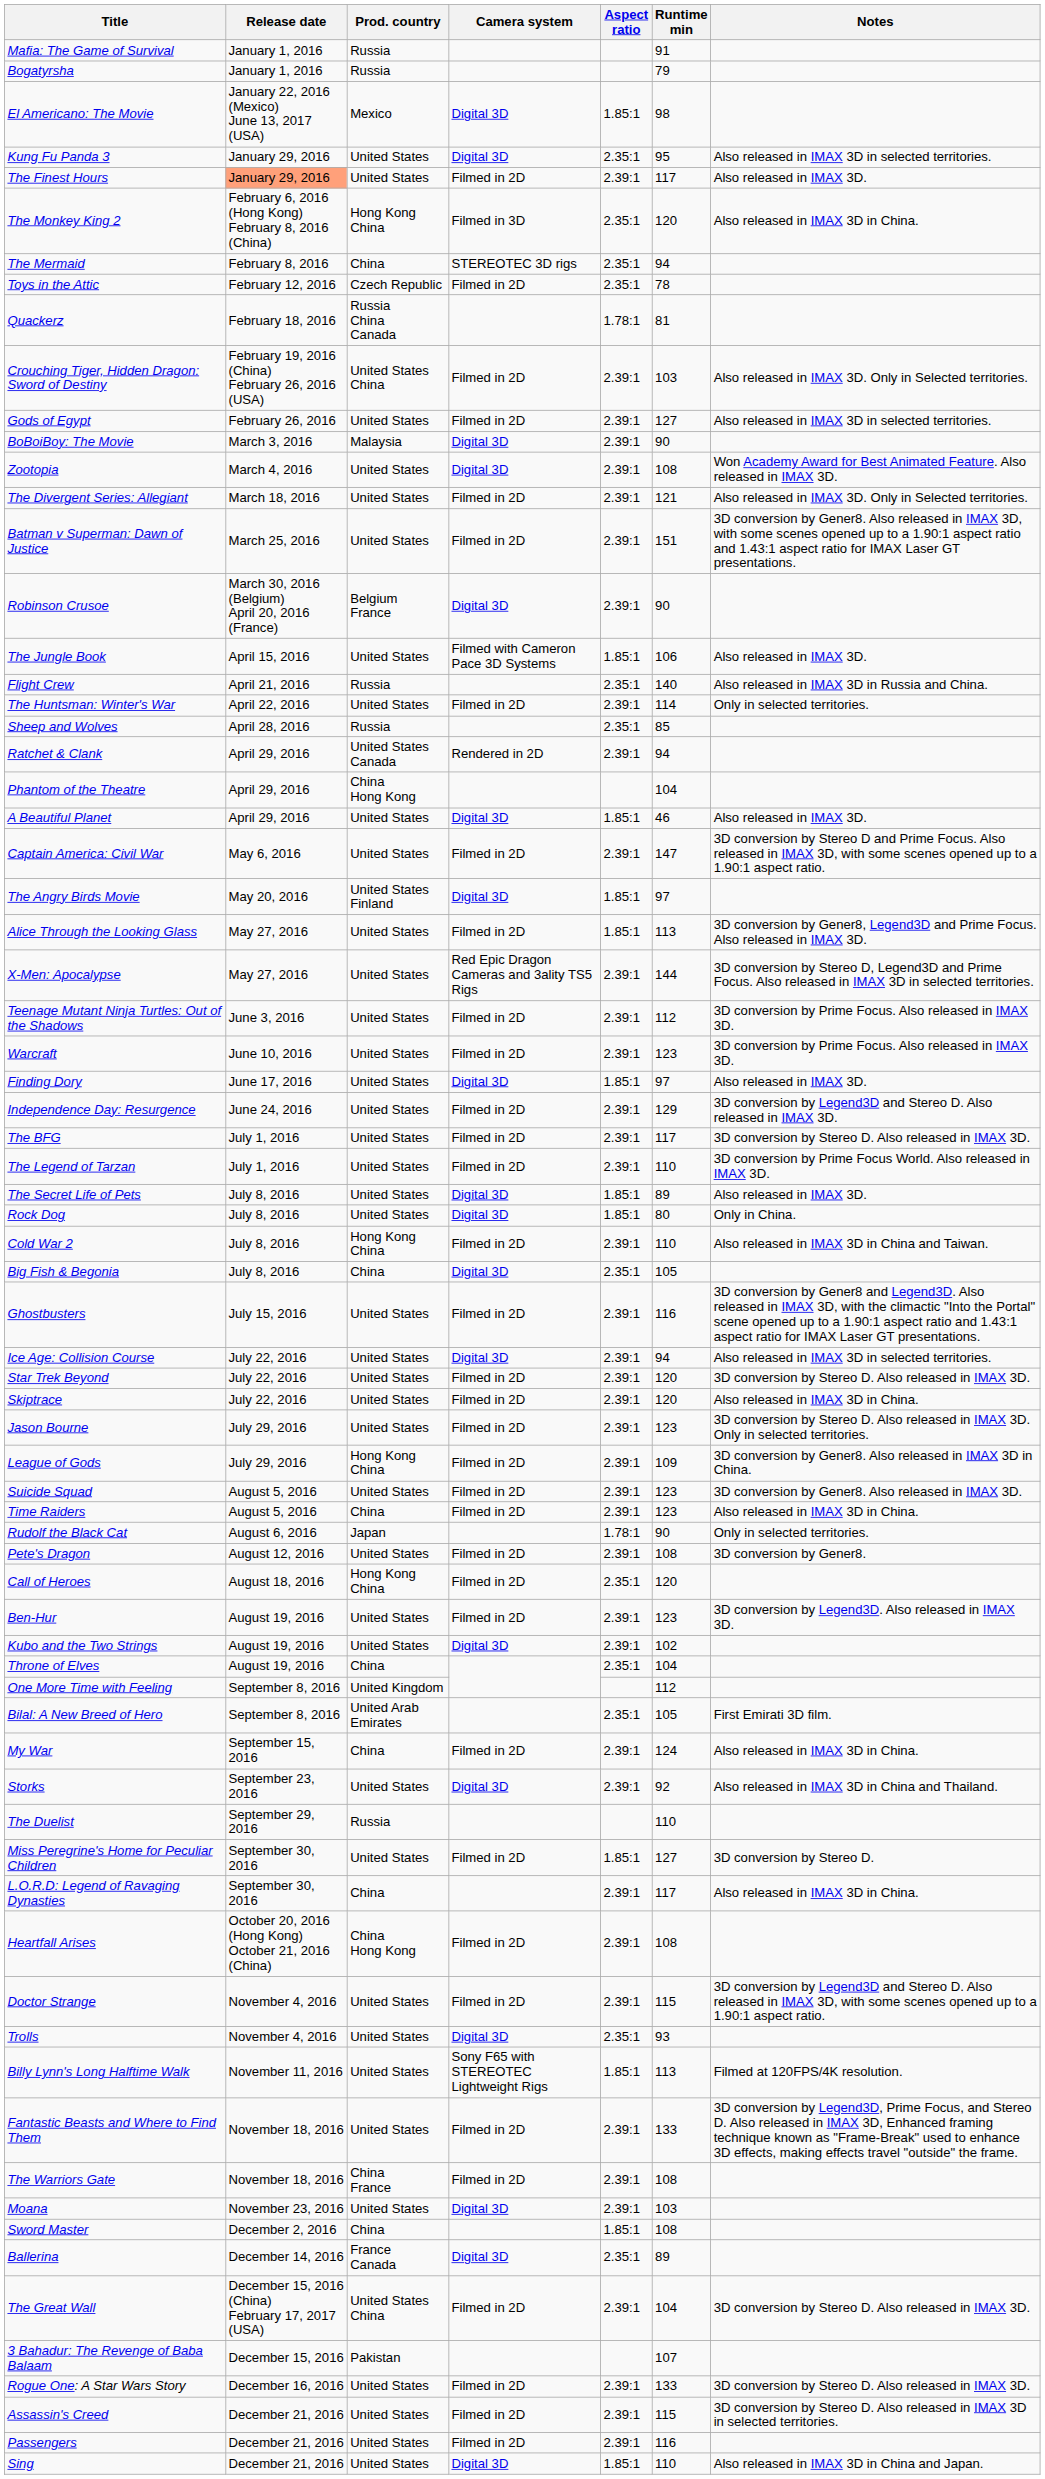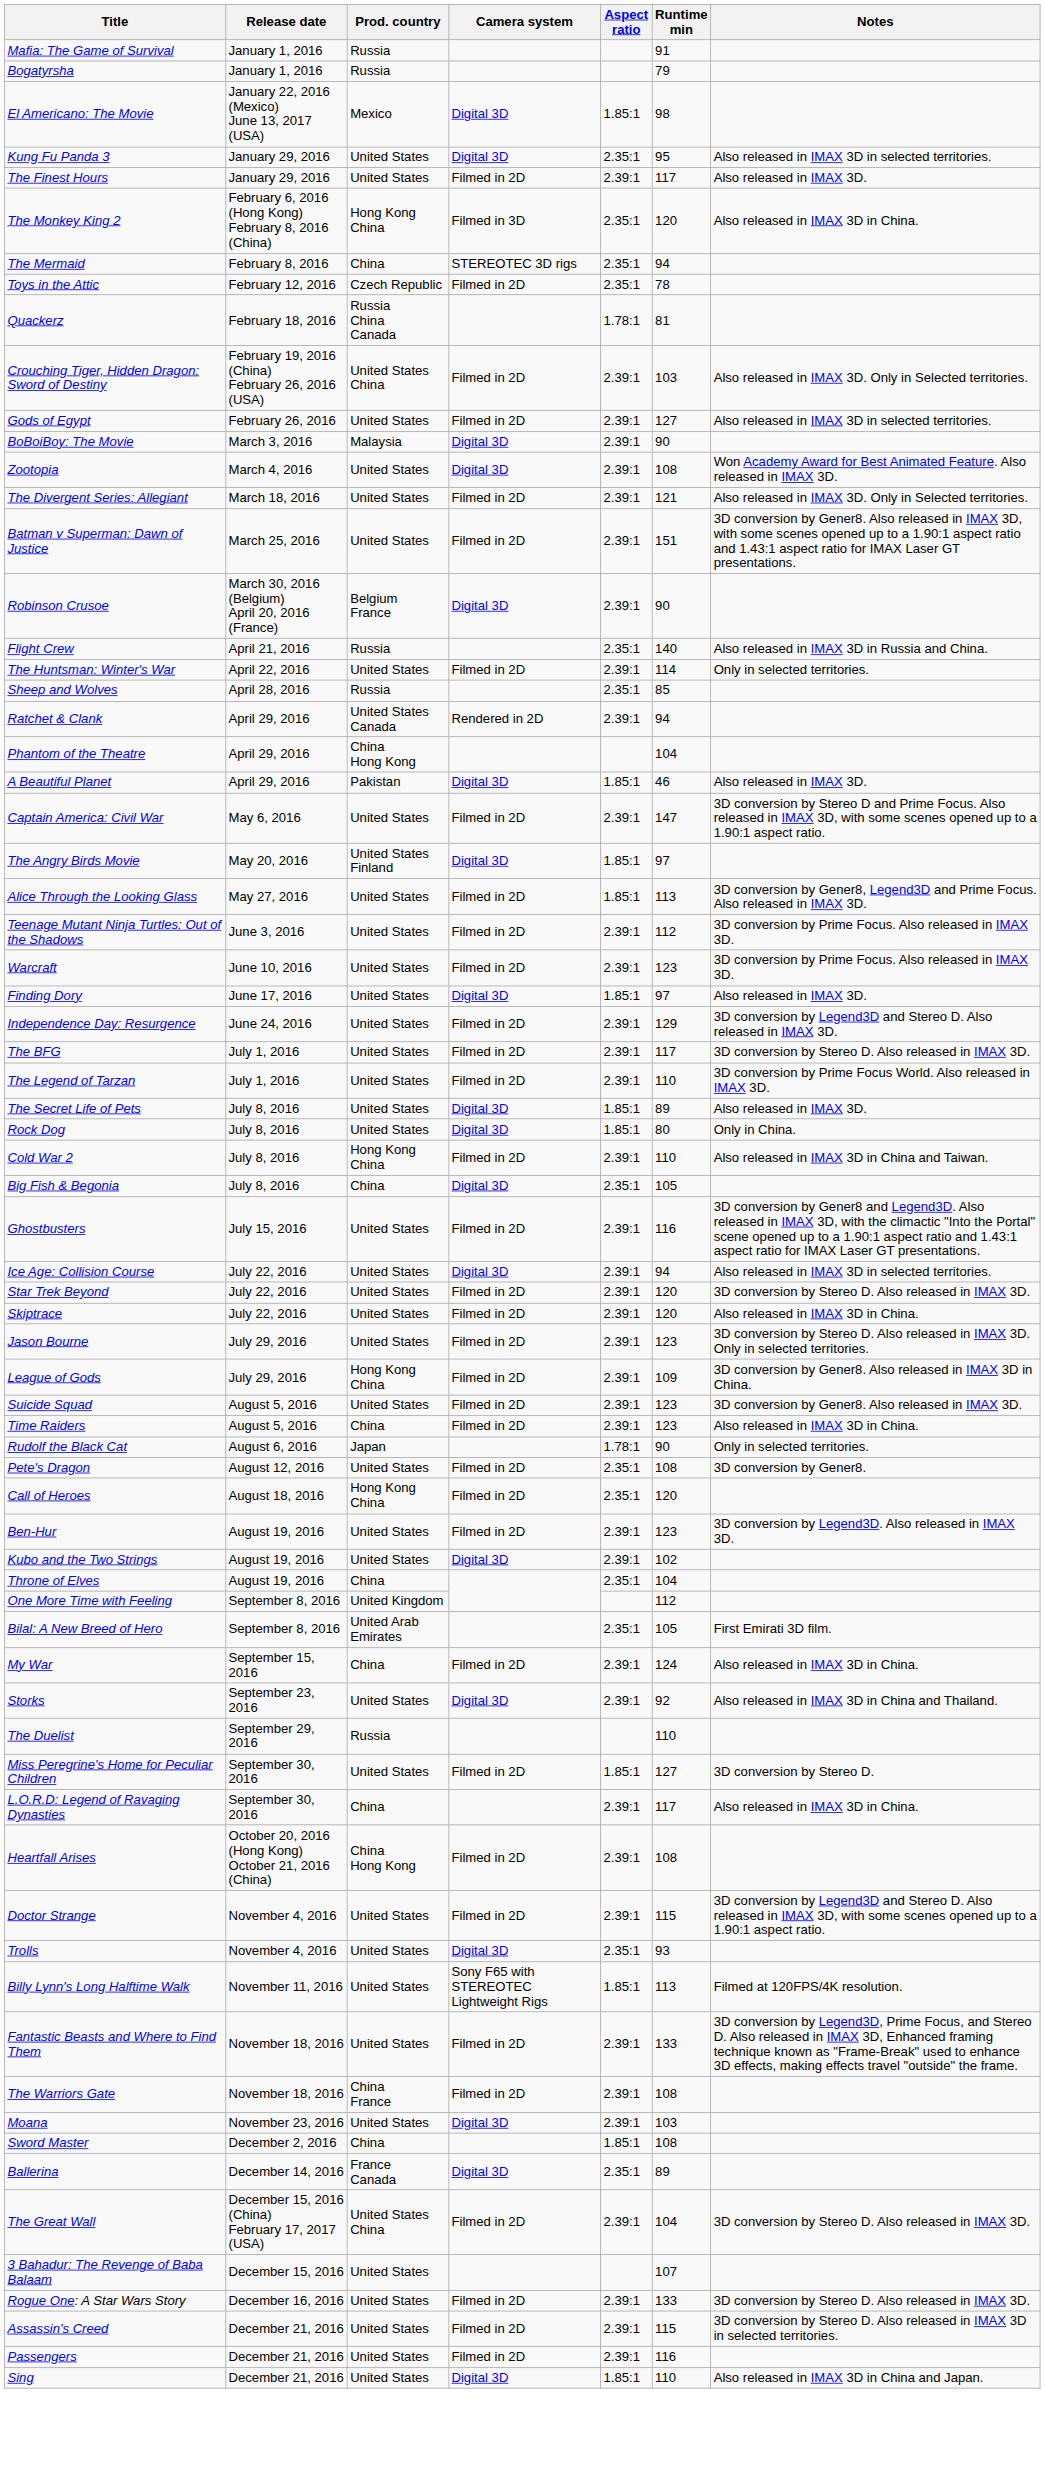(279, 177) lightsalmon background -> (279, 177) no background
- row: (57, 656)
(390, 818) United States -> (375, 782) Pakistan
- row: (64, 975)
(622, 1553) 2.39:1 -> (622, 1467) 2.35:1
(375, 2358) Pakistan -> (390, 2272) United States
